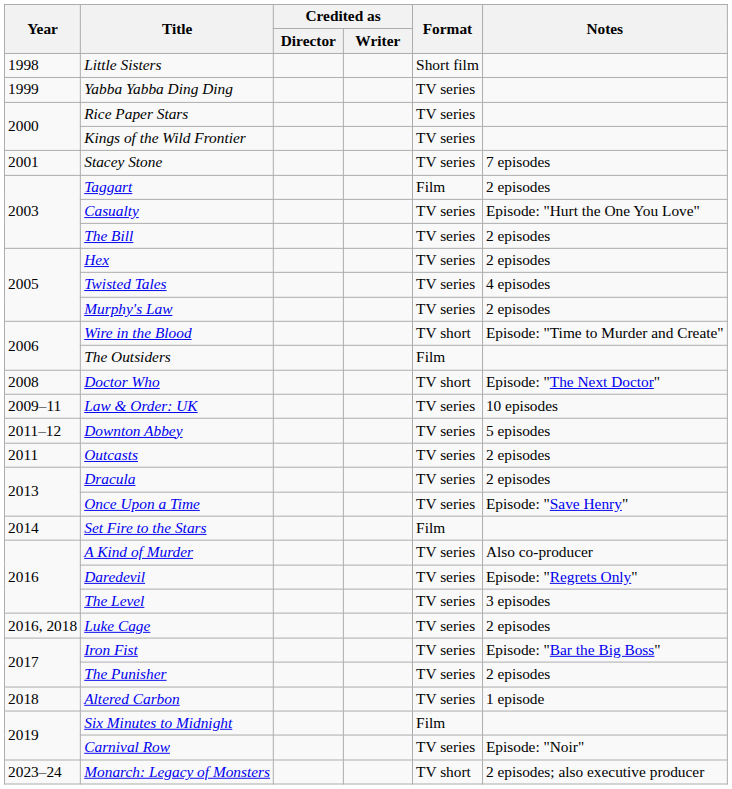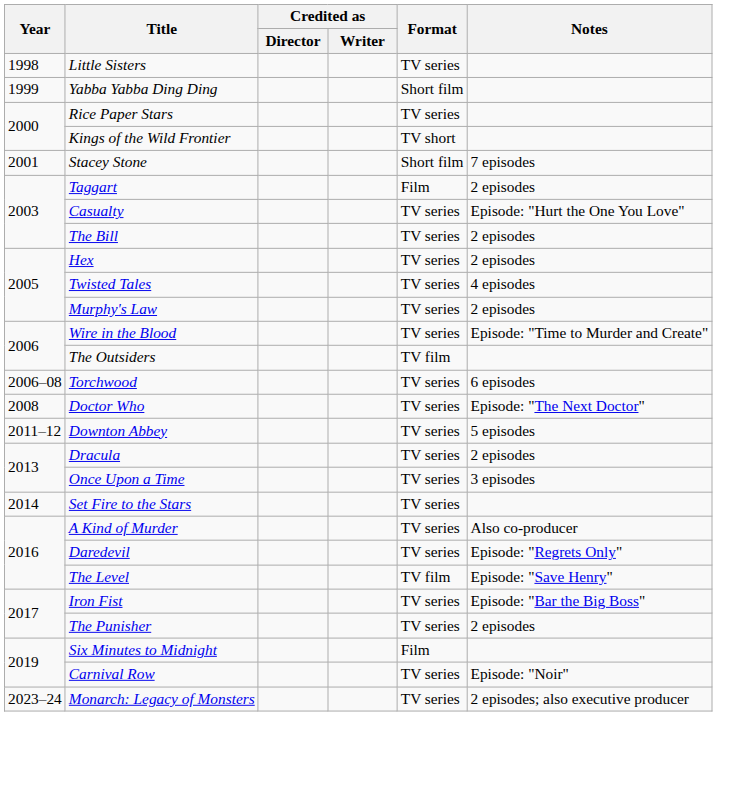(447, 65) Short film -> (430, 65) TV series
(446, 89) TV series -> (432, 89) Short film
(446, 138) TV series -> (428, 138) TV short
(446, 162) TV series -> (432, 162) Short film
(443, 333) TV short -> (430, 333) TV series
(431, 357) Film -> (426, 357) TV film
+ row: (103, 382)
(443, 382) TV short -> (430, 406) TV series
- row: (141, 406)
- row: (111, 455)
(557, 503) Episode: "Save Henry" -> (503, 479) 3 episodes
(431, 528) Film -> (430, 503) TV series
(446, 601) TV series -> (426, 576) TV film
(518, 601) 3 episodes -> (542, 576) Episode: "Save Henry"
- row: (117, 625)
- row: (132, 698)
(443, 771) TV short -> (430, 698) TV series
